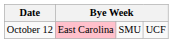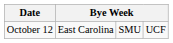(86, 30) pink background -> (86, 30) no background
